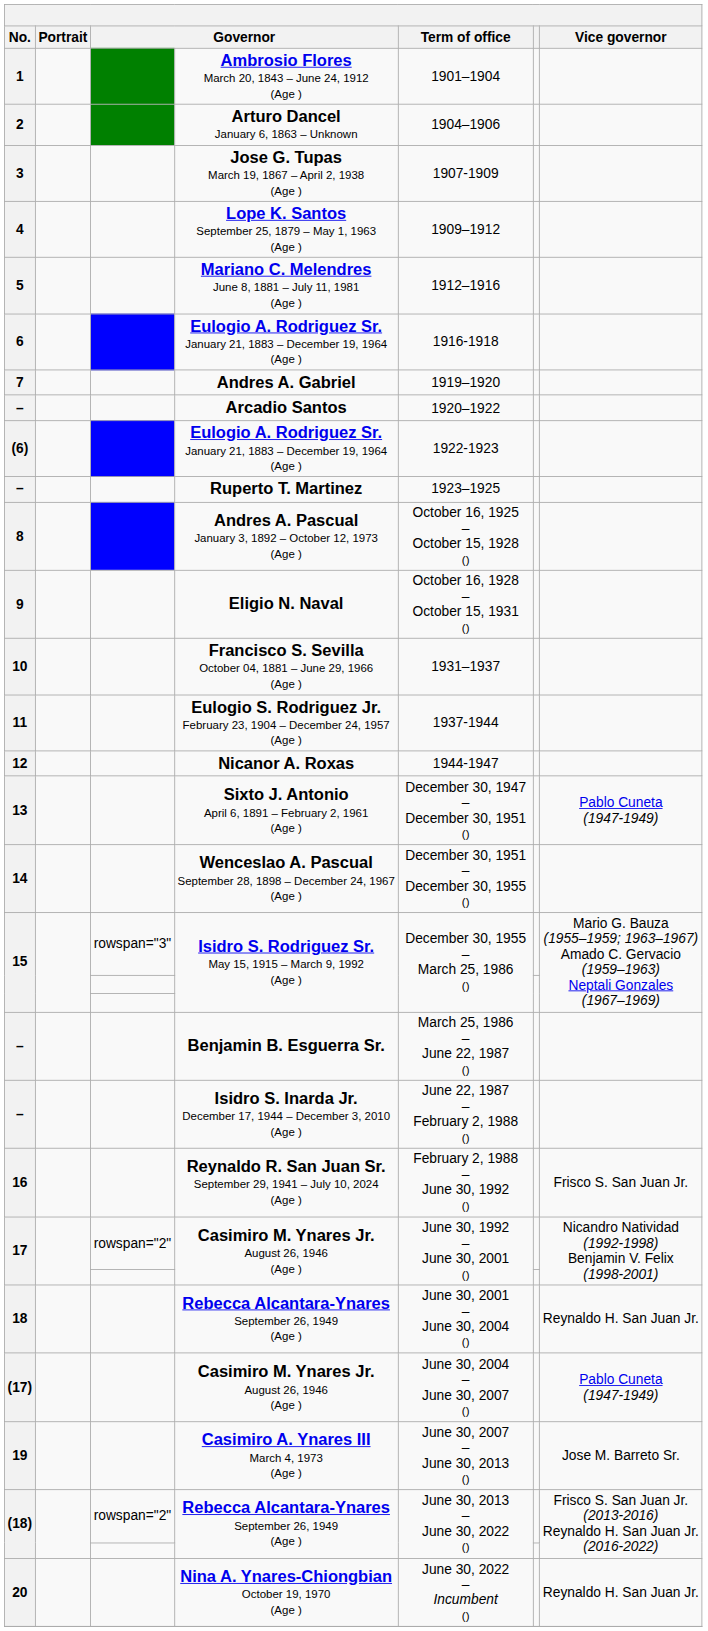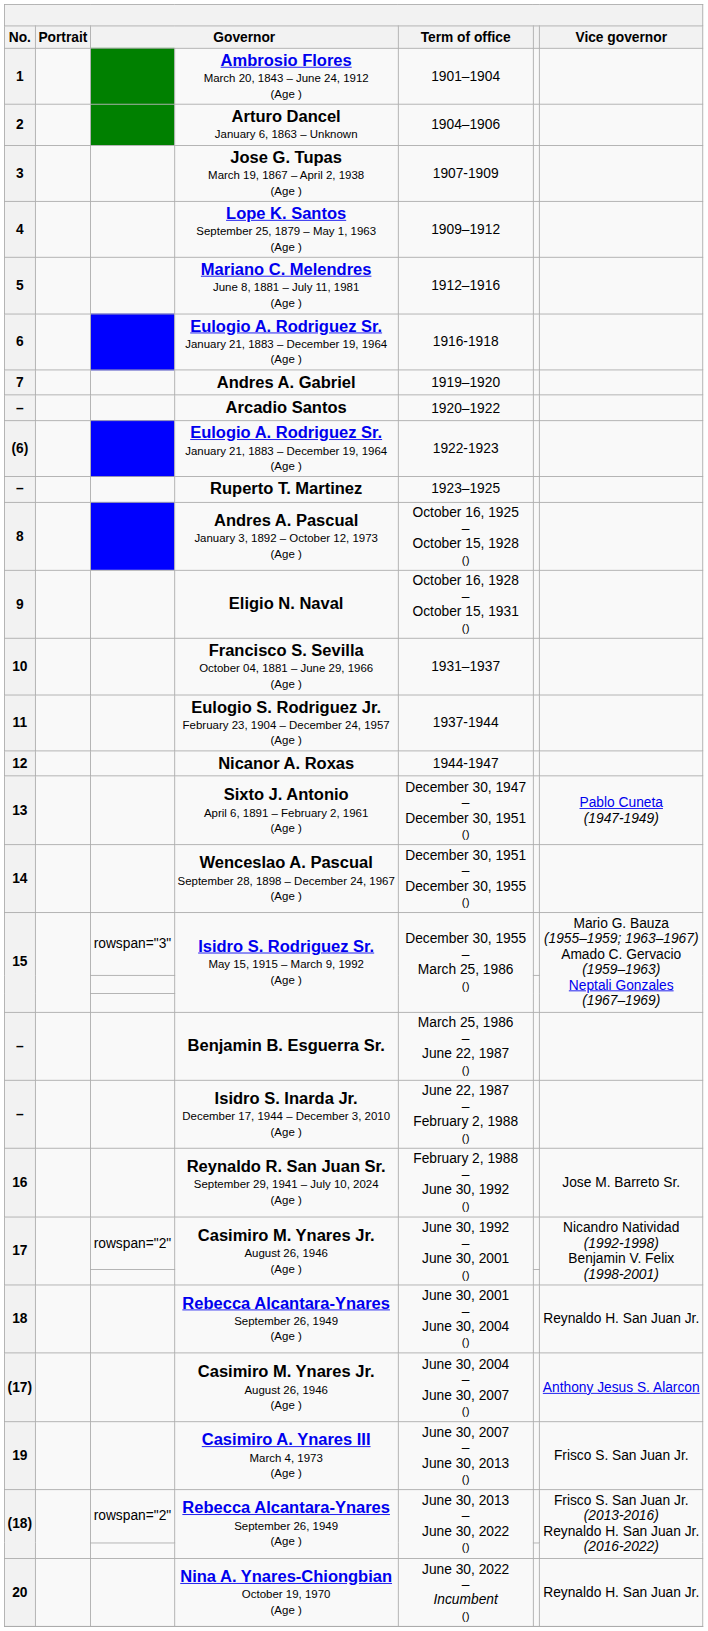(621, 1182) Frisco S. San Juan Jr. -> (621, 1182) Jose M. Barreto Sr.
(621, 1387) Pablo Cuneta (1947-1949) -> (621, 1387) Anthony Jesus S. Alarcon
(621, 1455) Jose M. Barreto Sr. -> (621, 1455) Frisco S. San Juan Jr.
